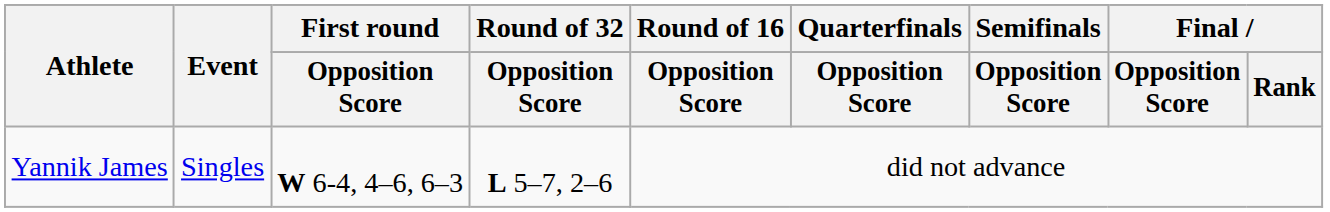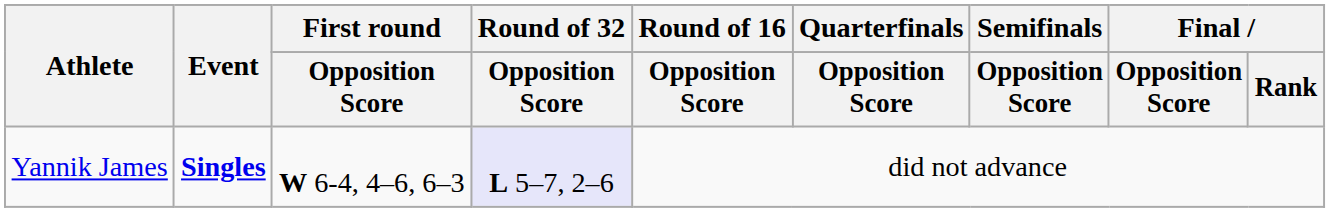(223, 166) normal -> (223, 166) bold
(550, 183) no background -> (551, 183) lavender background
